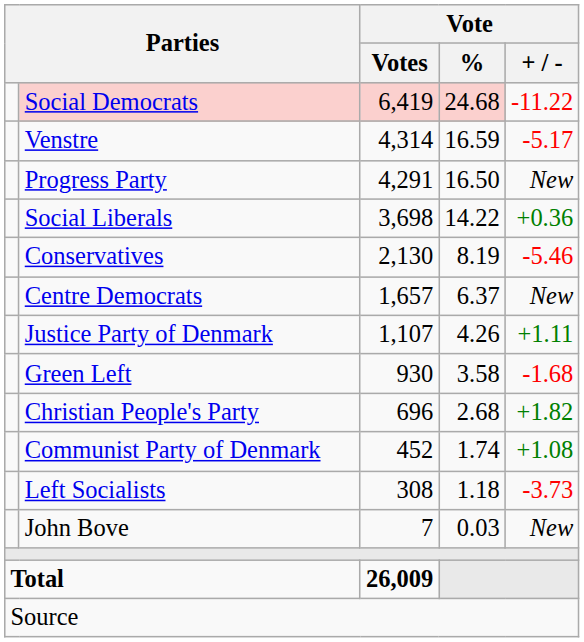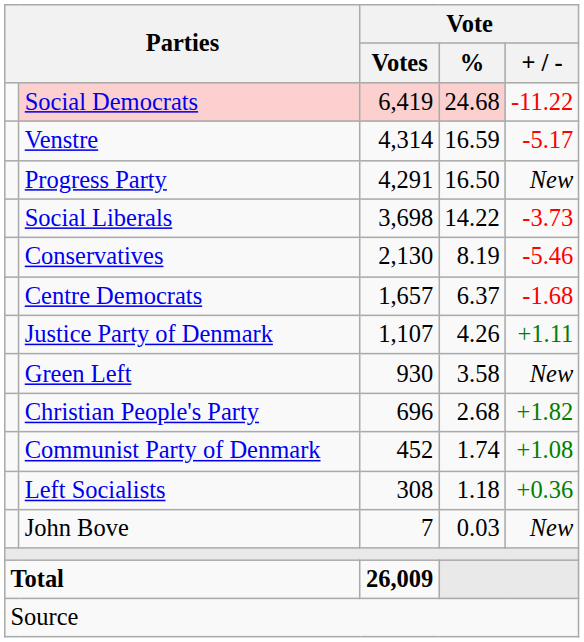(545, 218) +0.36 -> (548, 218) -3.73
(551, 295) New -> (548, 295) -1.68
(548, 373) -1.68 -> (551, 373) New
(548, 489) -3.73 -> (545, 489) +0.36
